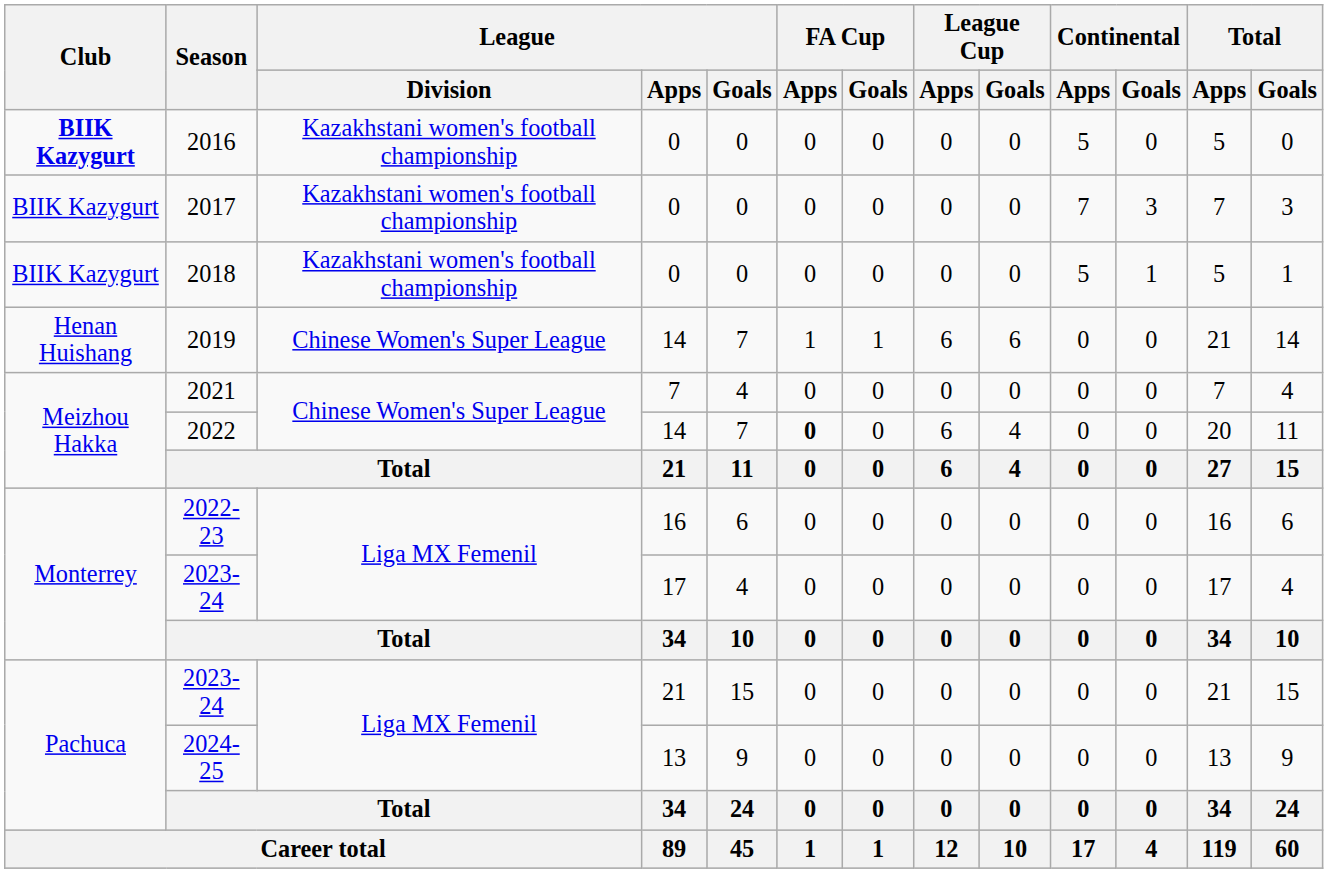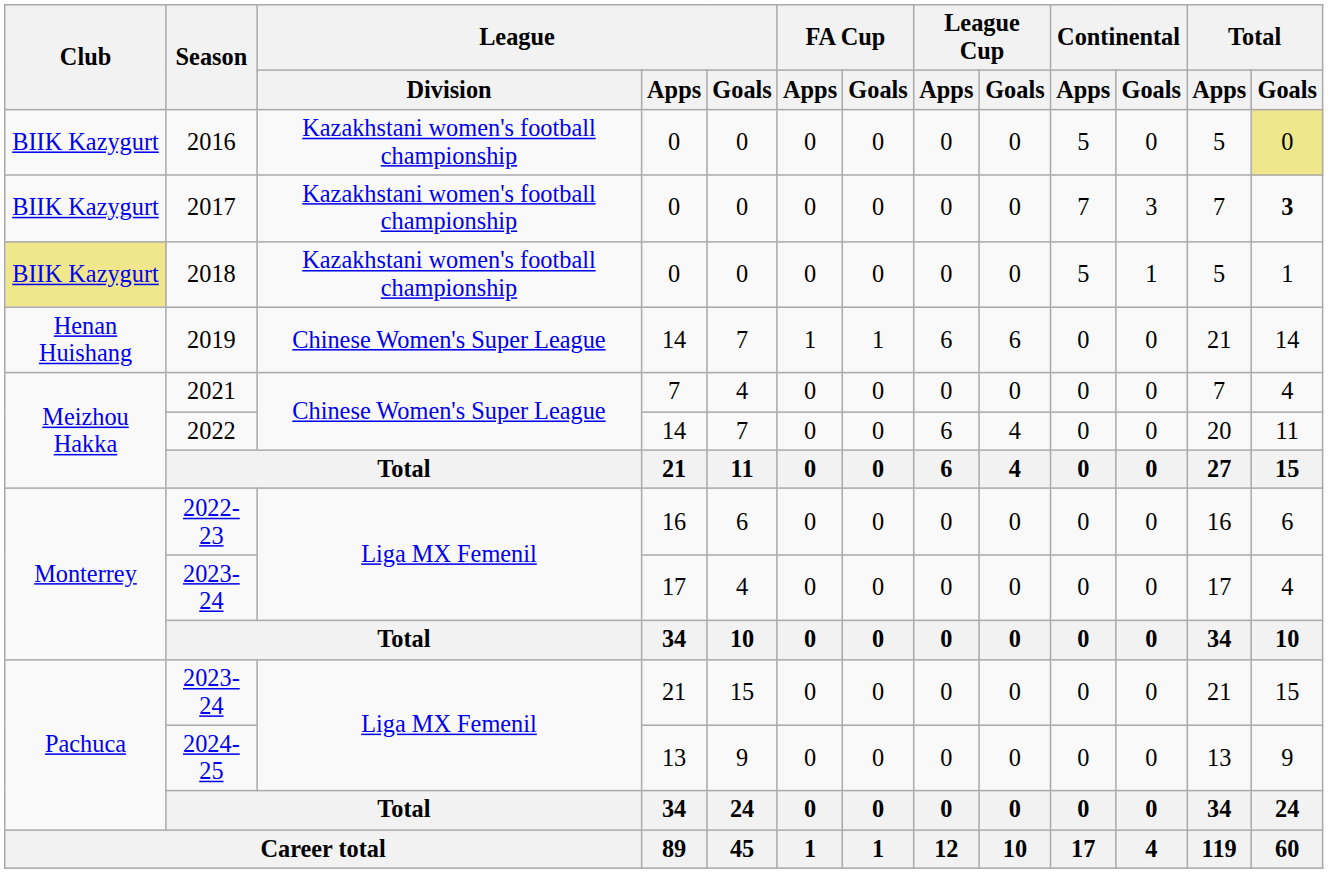(85, 141) bold -> (85, 141) normal
(1287, 141) no background -> (1287, 141) khaki background
(1287, 207) normal -> (1287, 207) bold
(85, 273) no background -> (85, 273) khaki background
(810, 430) bold -> (810, 430) normal
